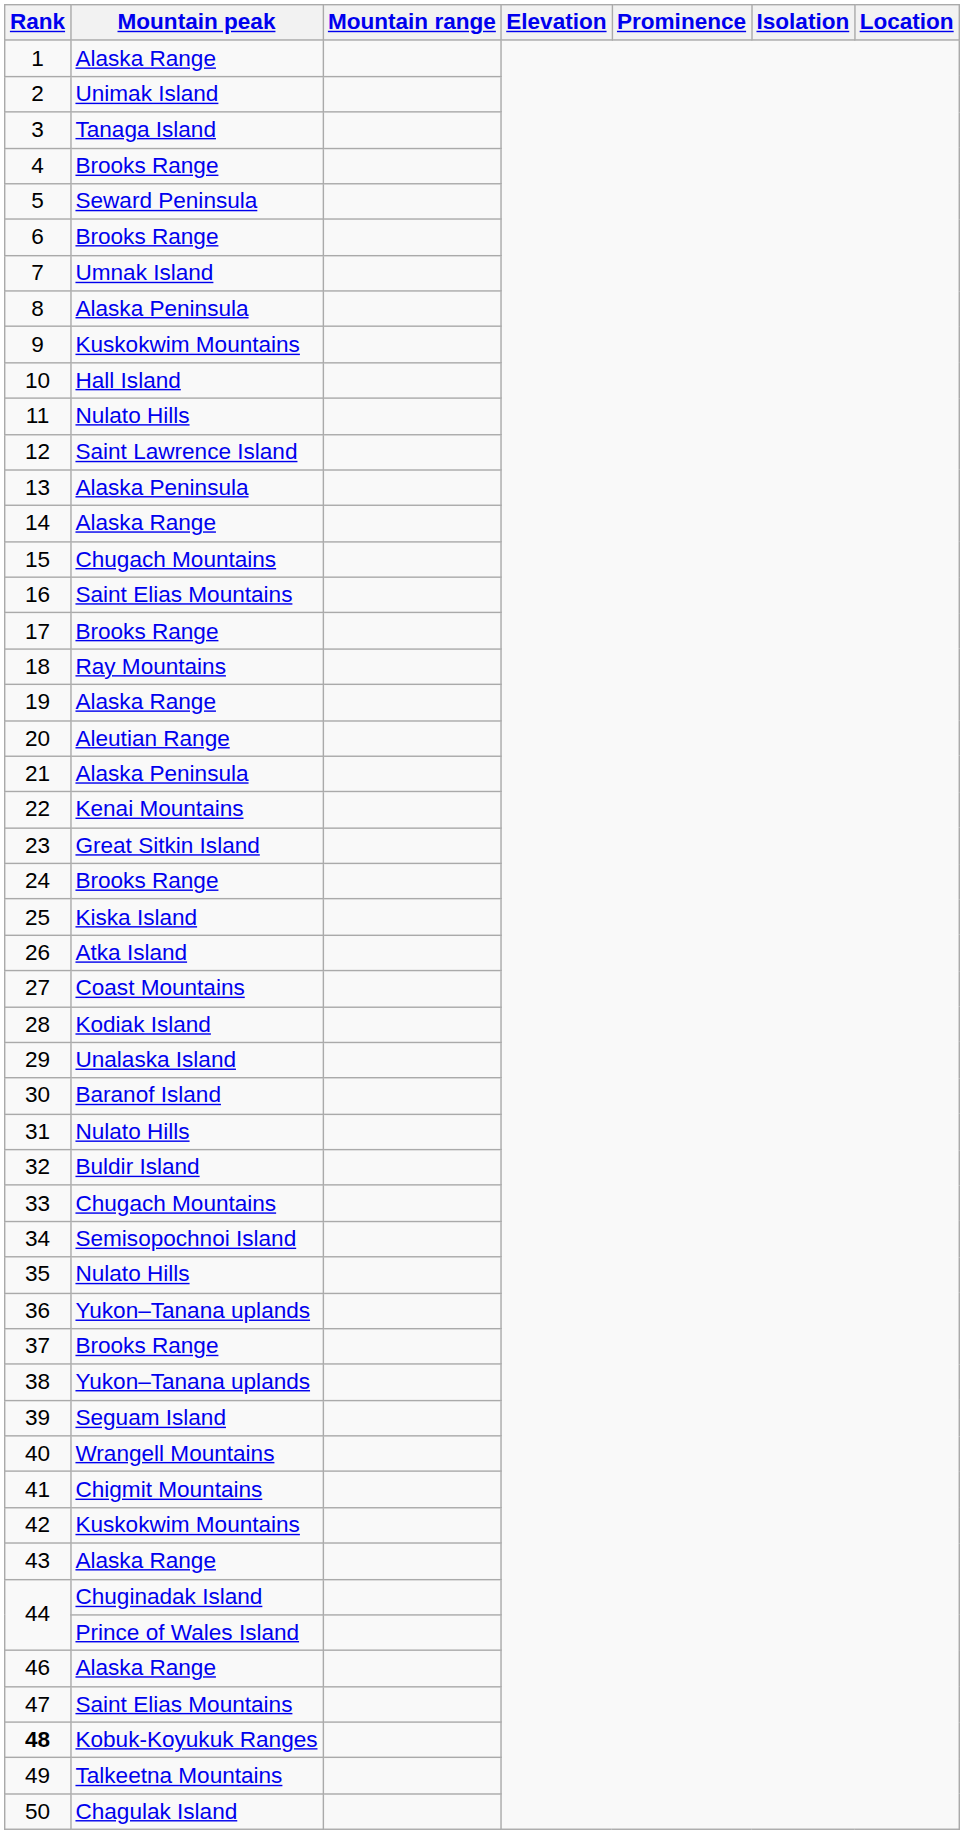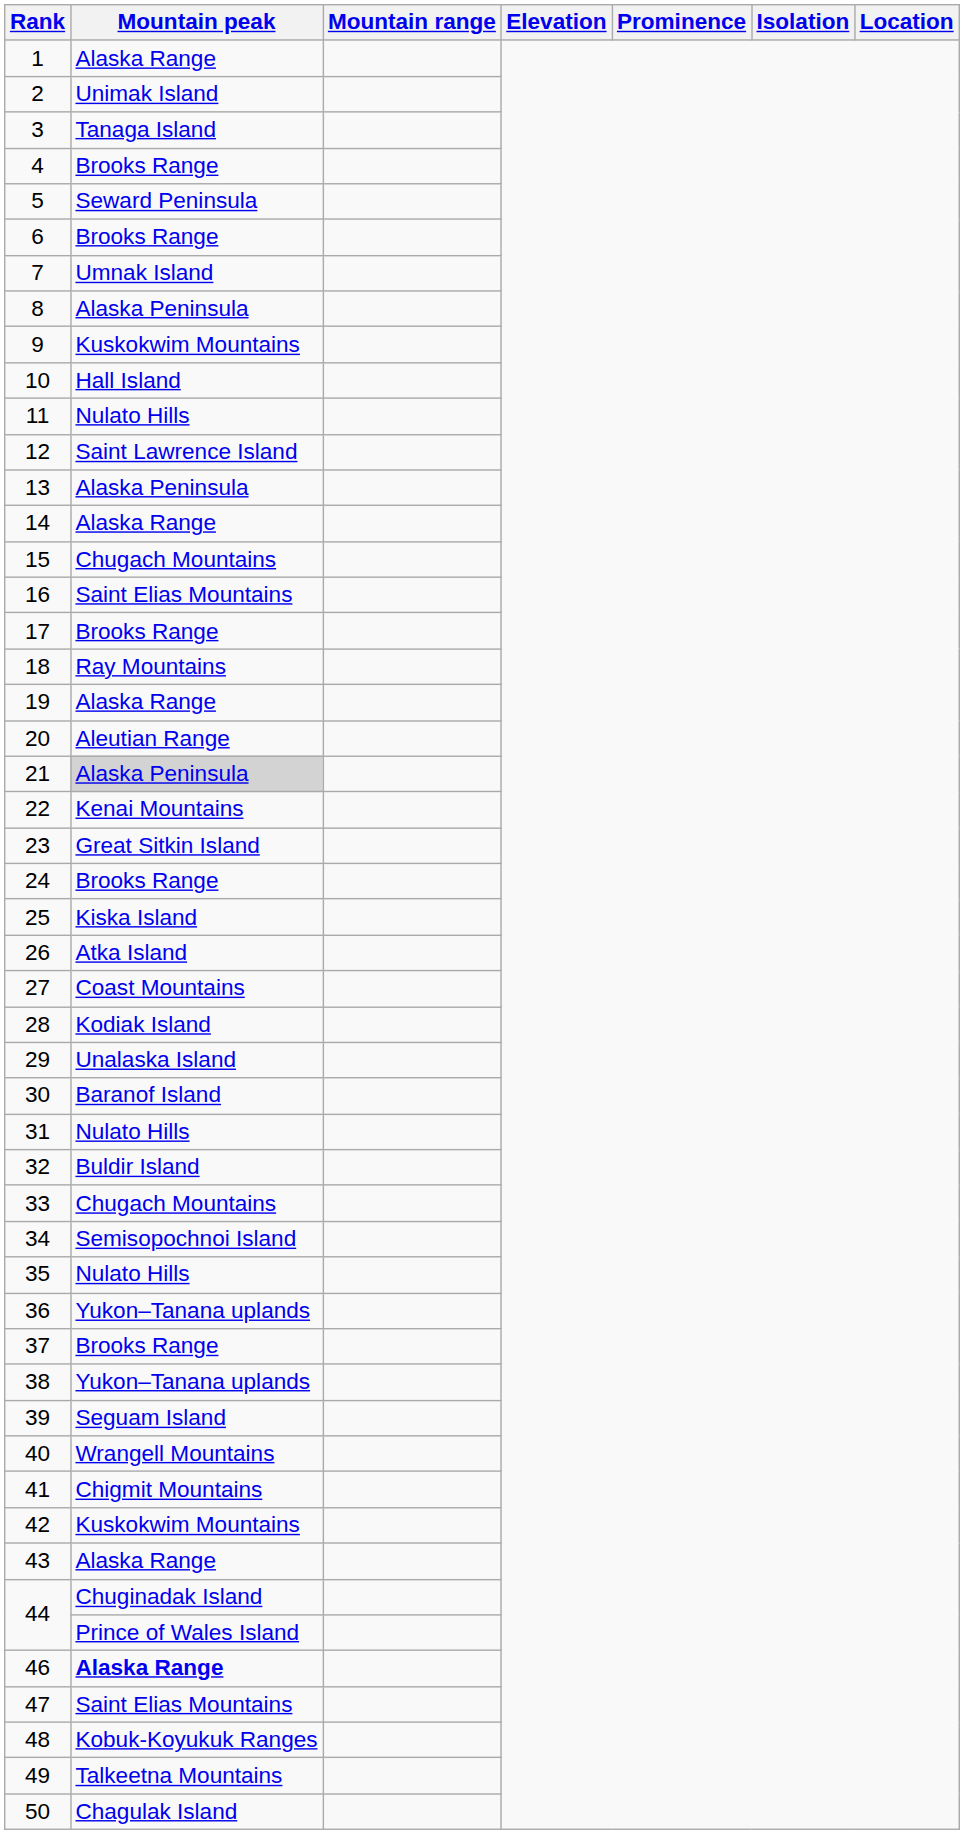(162, 773) no background -> (162, 773) lightgrey background
(146, 1668) normal -> (149, 1668) bold
(37, 1739) bold -> (37, 1739) normal
